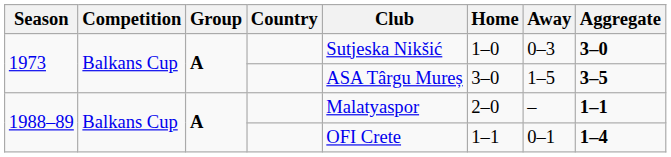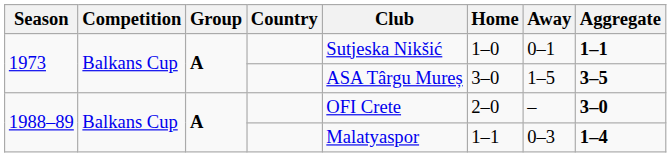(541, 48) 0–3 -> (541, 48) 0–1
(594, 48) 3–0 -> (594, 48) 1–1
(373, 107) Malatyaspor -> (364, 107) OFI Crete
(594, 107) 1–1 -> (594, 107) 3–0
(364, 136) OFI Crete -> (373, 136) Malatyaspor
(541, 136) 0–1 -> (541, 136) 0–3
